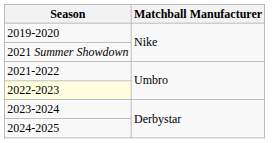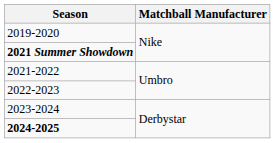(68, 52) normal -> (70, 52) bold
(33, 90) lightyellow background -> (33, 90) no background
(33, 128) normal -> (33, 128) bold
